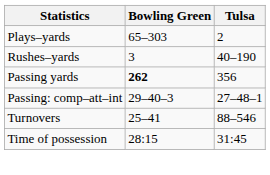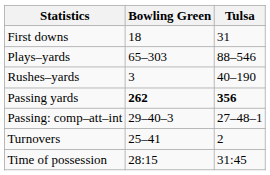+ row: (38, 36)
(220, 36) 2 -> (237, 56) 88–546
(227, 77) normal -> (227, 97) bold
(237, 118) 88–546 -> (220, 139) 2
